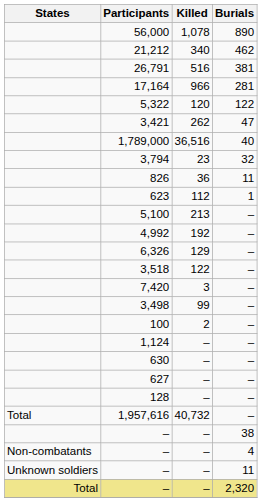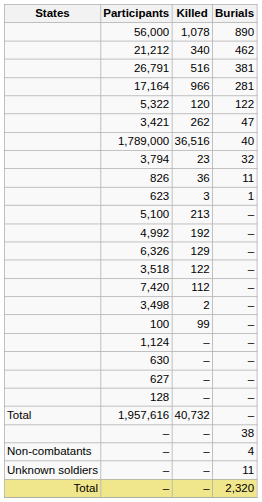(201, 196) 112 -> (207, 196) 3
(207, 287) 3 -> (201, 287) 112
(203, 305) 99 -> (207, 305) 2
(207, 324) 2 -> (203, 324) 99
